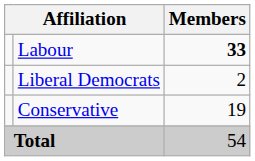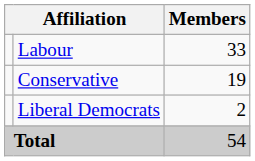(236, 49) bold -> (236, 49) normal
rows swapped: (68, 110) <-> (89, 79)
